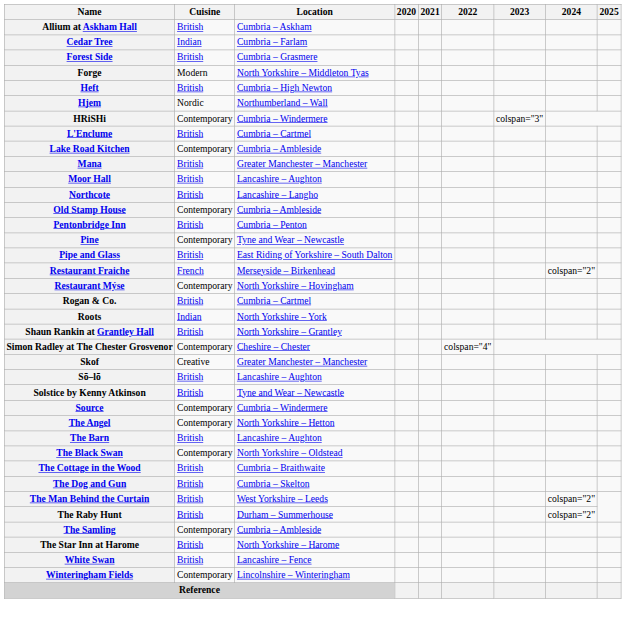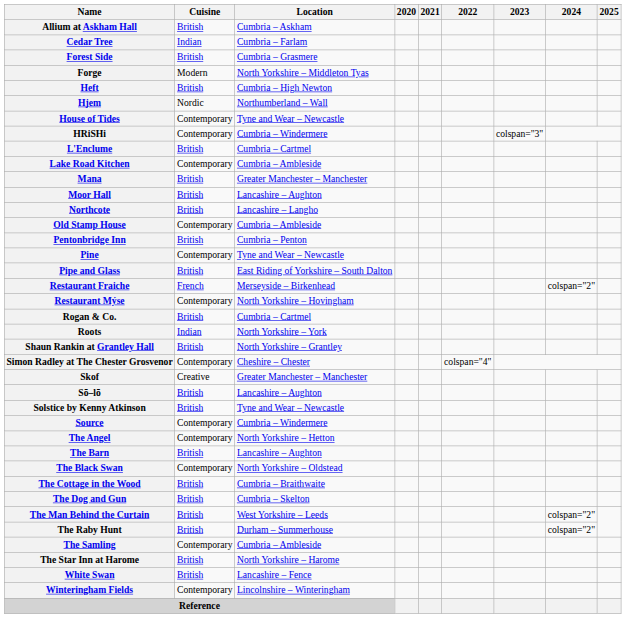+ row: (90, 118)
